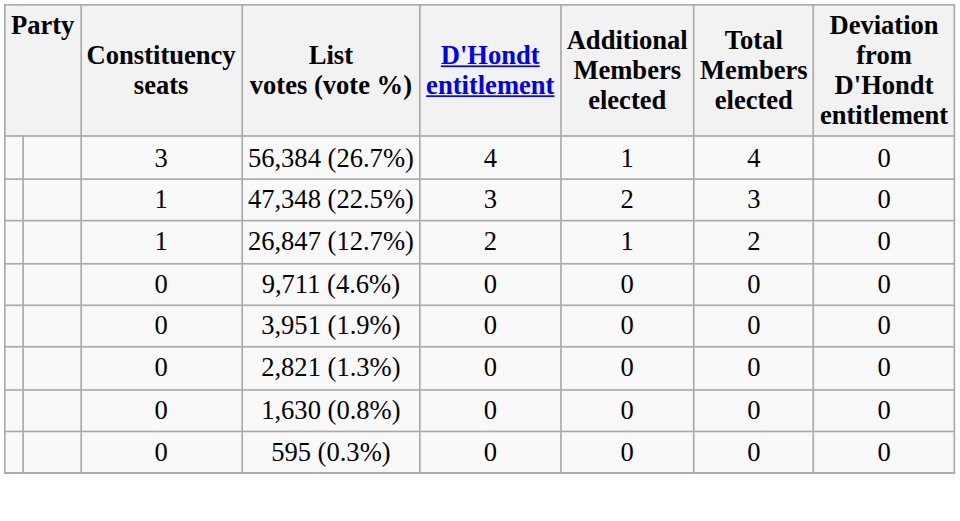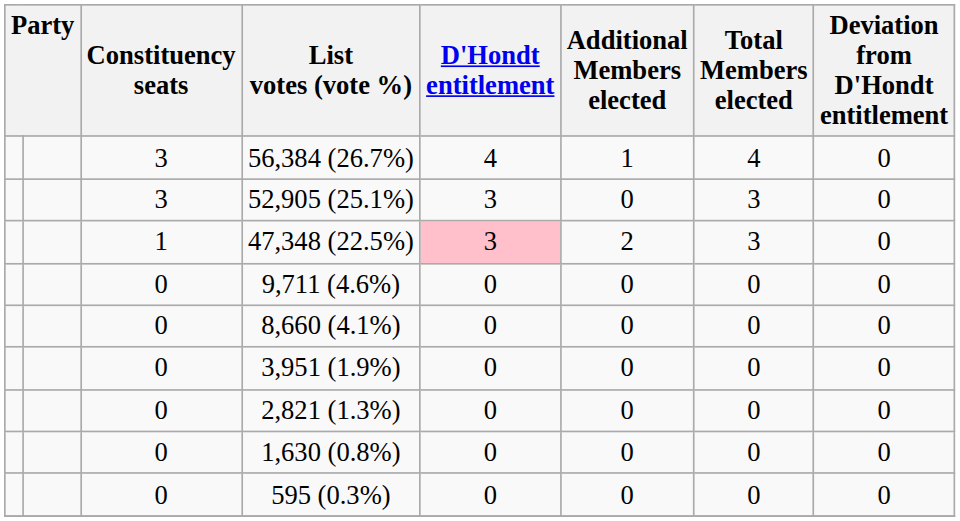+ row: (331, 199)
(490, 199) no background -> (490, 241) pink background
- row: (331, 241)
+ row: (331, 325)
